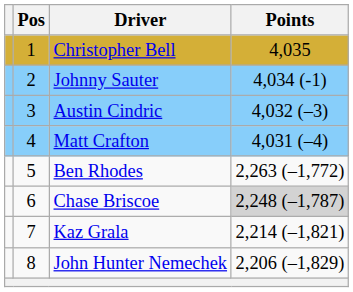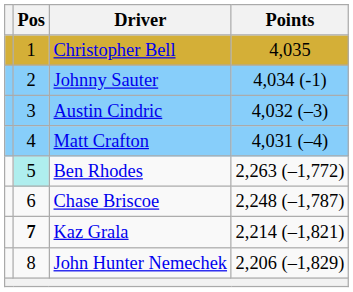(31, 171) no background -> (31, 171) paleturquoise background
(290, 201) lightgrey background -> (290, 201) no background
(31, 232) normal -> (31, 232) bold
